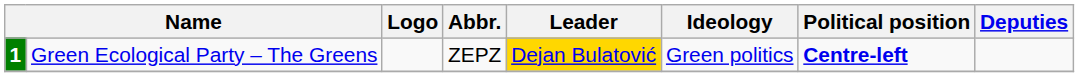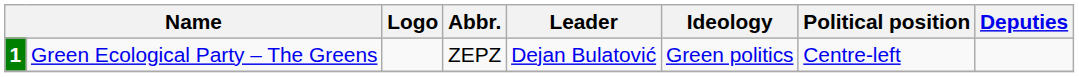(584, 55) gold background -> (584, 55) no background
(855, 55) bold -> (852, 55) normal
